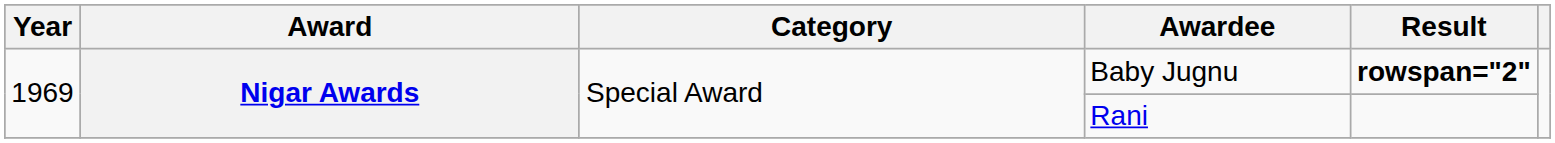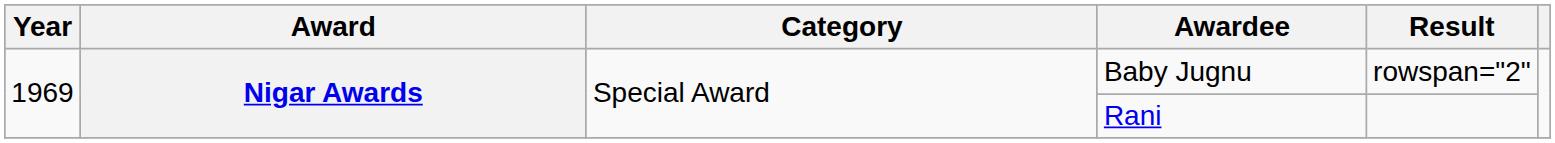(1444, 71) bold -> (1452, 71) normal
